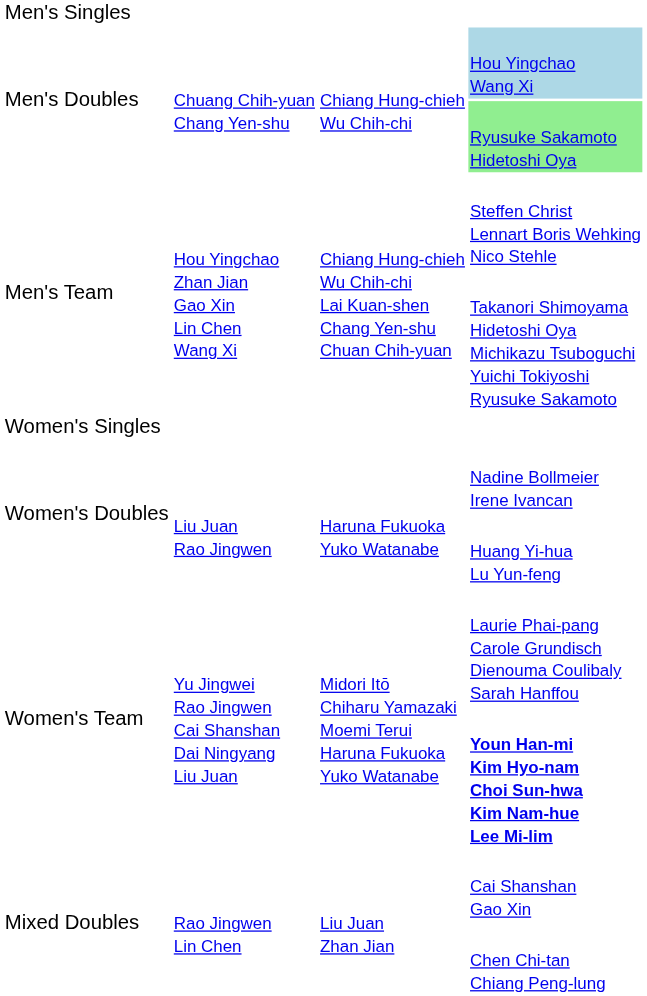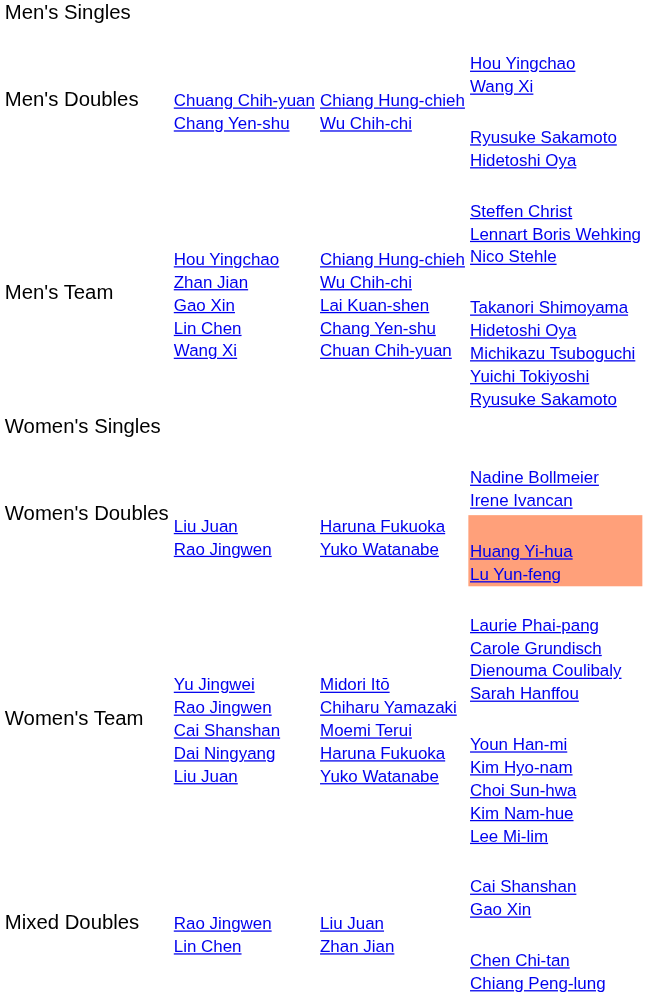(523, 75) lightblue background -> (523, 75) no background
(543, 149) lightgreen background -> (543, 149) no background
(521, 563) no background -> (521, 563) lightsalmon background
(526, 789) bold -> (523, 790) normal
